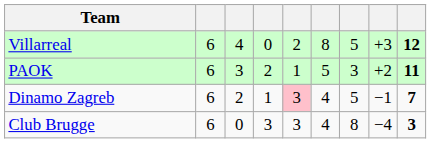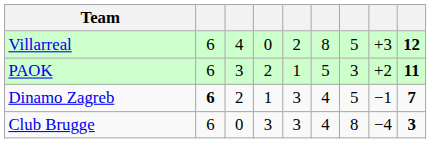(210, 97) normal -> (210, 97) bold
(297, 97) pink background -> (297, 97) no background
